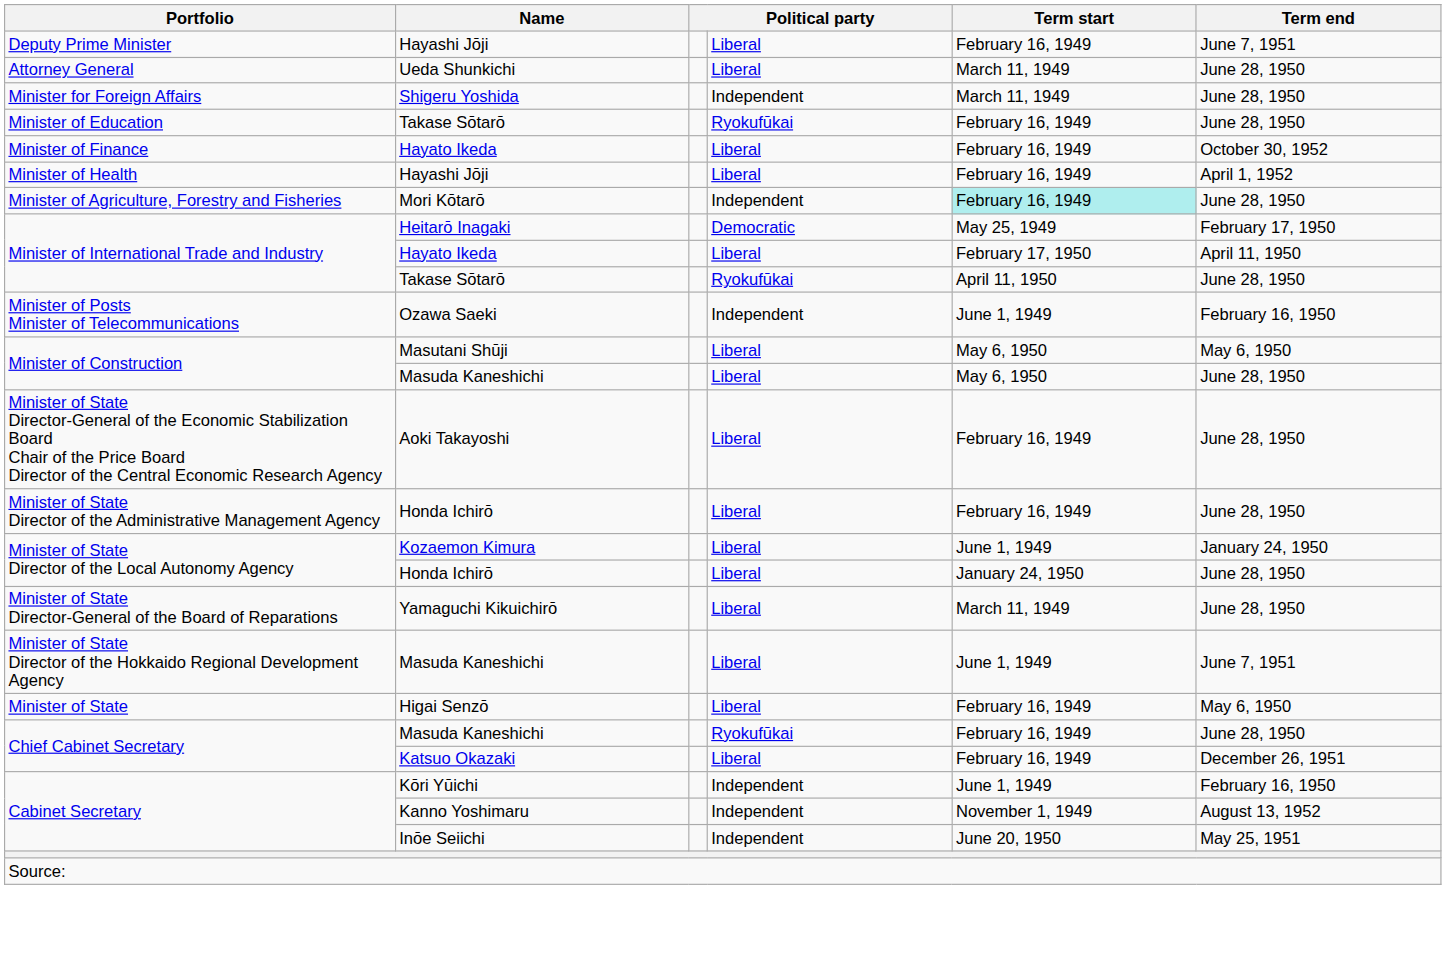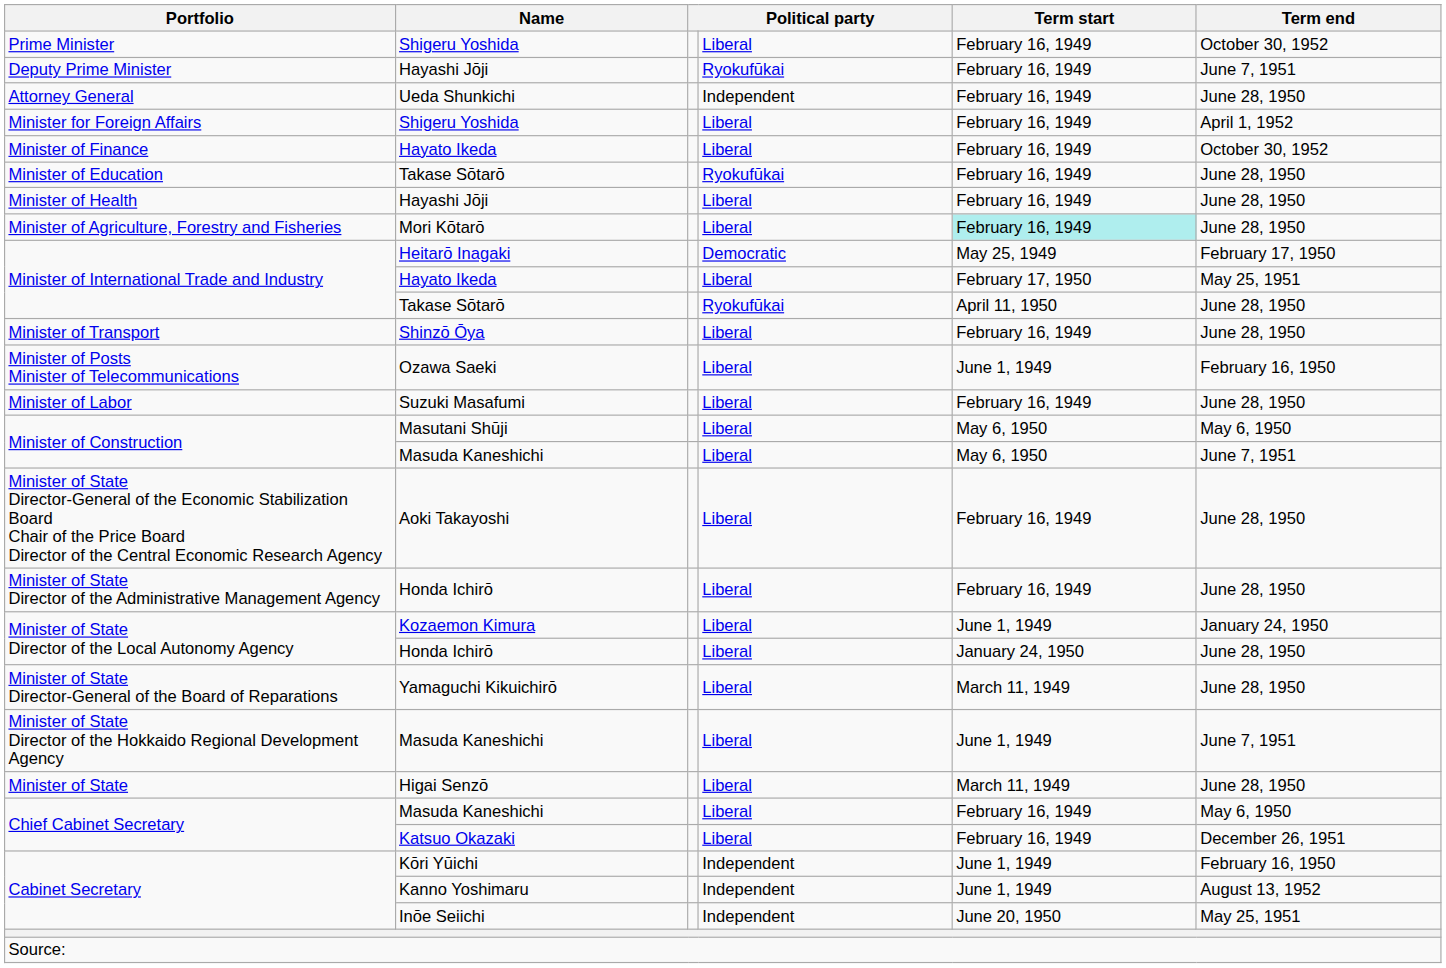+ row: (61, 44)
(736, 44) Liberal -> (743, 70) Ryokufūkai
(736, 70) Liberal -> (748, 97) Independent
(1013, 70) March 11, 1949 -> (1024, 97) February 16, 1949
(757, 97) Independent -> (727, 123) Liberal
(1013, 97) March 11, 1949 -> (1024, 123) February 16, 1949
(1253, 97) June 28, 1950 -> (1247, 123) April 1, 1952
rows swapped: (78, 149) <-> (86, 123)
(1247, 175) April 1, 1952 -> (1253, 201) June 28, 1950
(757, 201) Independent -> (727, 227) Liberal
(1251, 254) April 11, 1950 -> (1250, 280) May 25, 1951
+ row: (84, 332)
(757, 315) Independent -> (727, 367) Liberal
+ row: (70, 403)
(1253, 377) June 28, 1950 -> (1248, 455) June 7, 1951
(1024, 707) February 16, 1949 -> (1013, 785) March 11, 1949
(1246, 707) May 6, 1950 -> (1253, 785) June 28, 1950
(752, 733) Ryokufūkai -> (727, 812) Liberal
(1253, 733) June 28, 1950 -> (1246, 812) May 6, 1950
(1024, 812) November 1, 1949 -> (1004, 890) June 1, 1949
